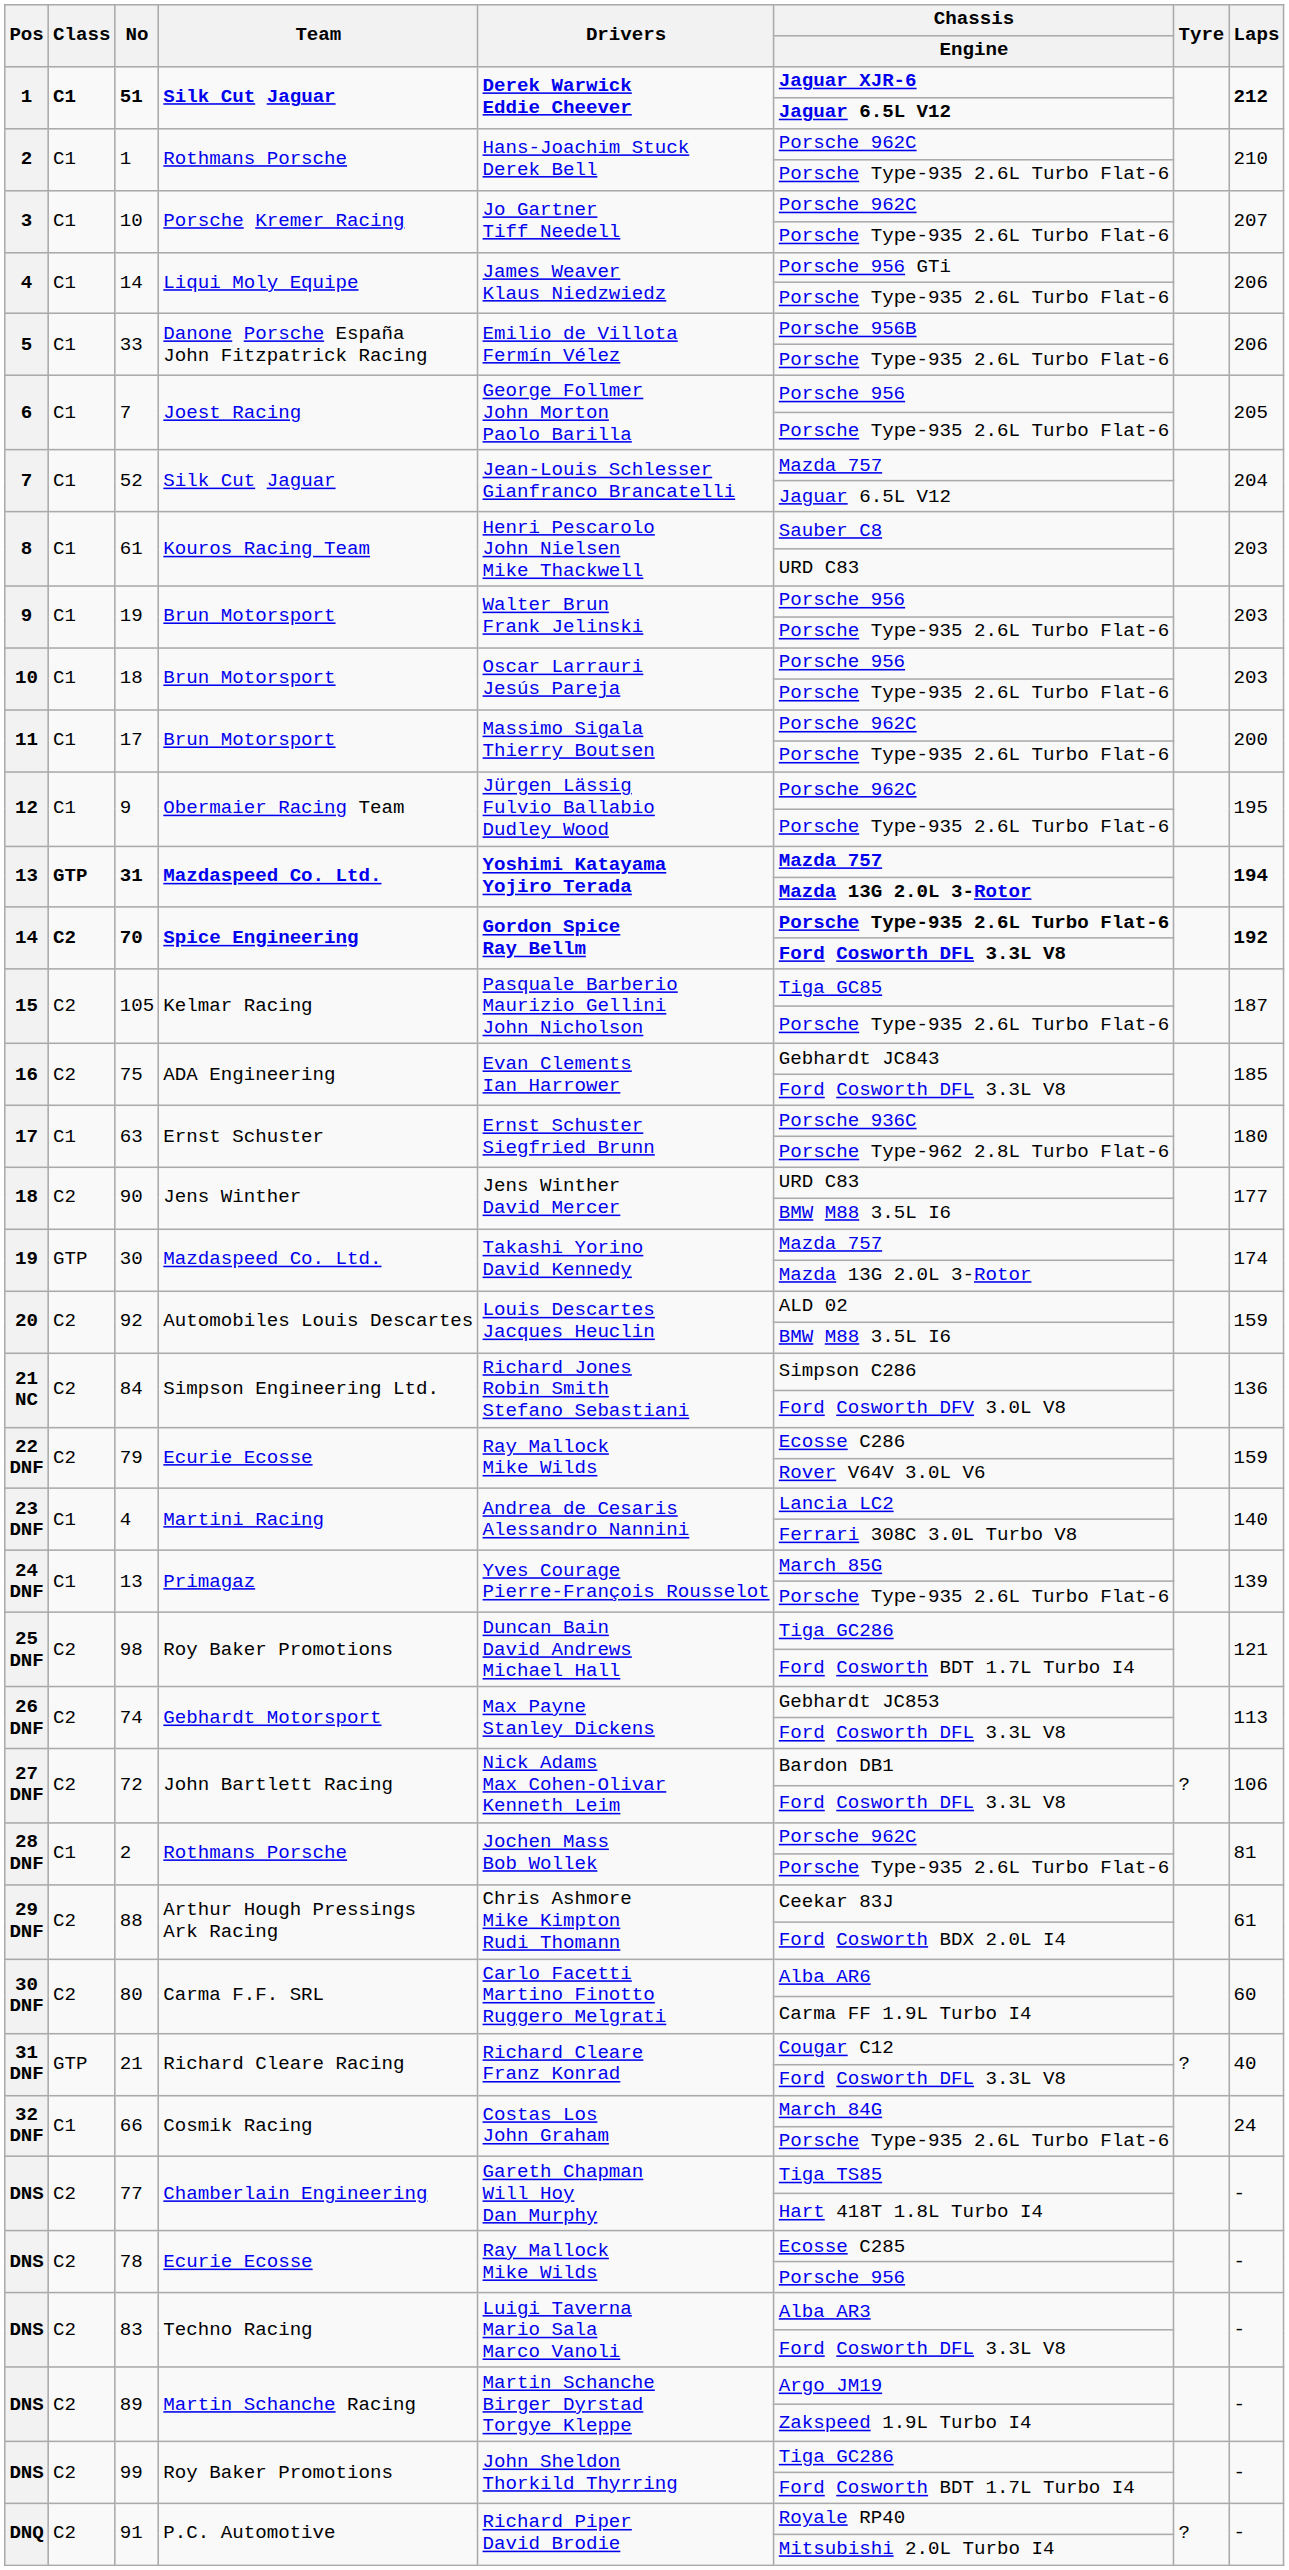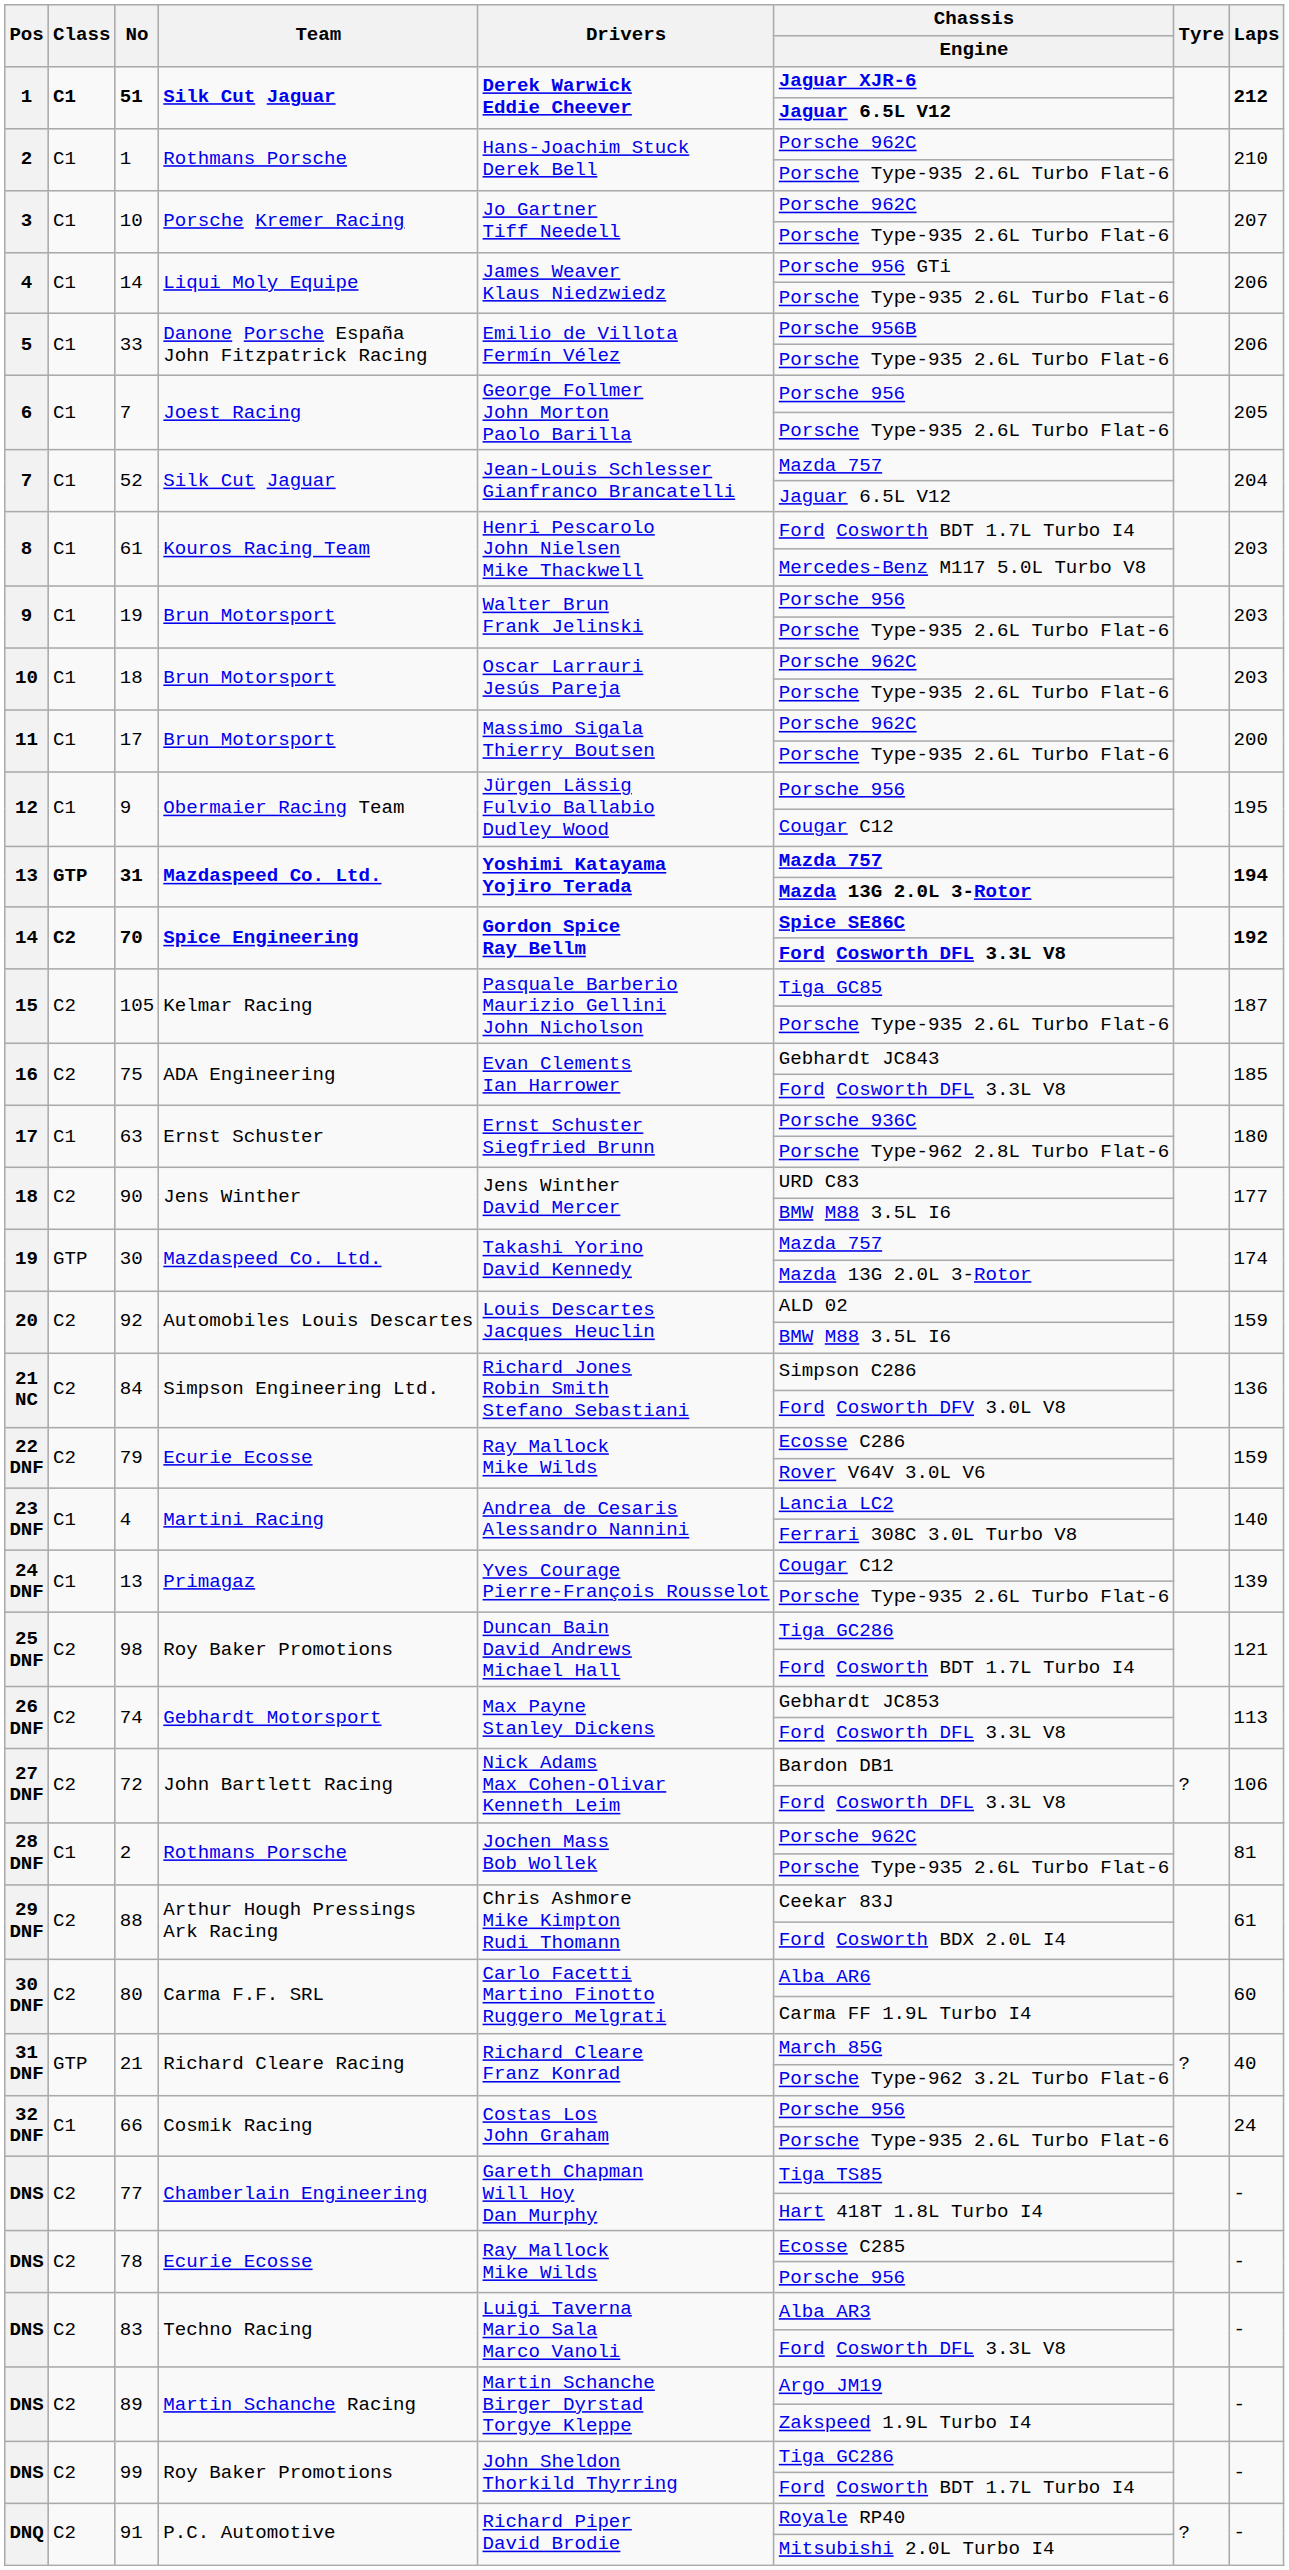(830, 531) Sauber C8 -> (957, 531) Ford Cosworth BDT 1.7L Turbo I4
(819, 568) URD C83 -> (963, 568) Mercedes-Benz M117 5.0L Turbo V8
(842, 664) Porsche 956 -> (848, 664) Porsche 962C
(848, 790) Porsche 962C -> (842, 790) Porsche 956
(974, 828) Porsche Type-935 2.6L Turbo Flat-6 -> (836, 828) Cougar C12
(974, 923) Porsche Type-935 2.6L Turbo Flat-6 -> (842, 923) Spice SE86C
(830, 1566) March 85G -> (836, 1566) Cougar C12
(836, 2049) Cougar C12 -> (830, 2049) March 85G
(922, 2080) Ford Cosworth DFL 3.3L V8 -> (974, 2080) Porsche Type-962 3.2L Turbo Flat-6
(830, 2111) March 84G -> (842, 2111) Porsche 956
